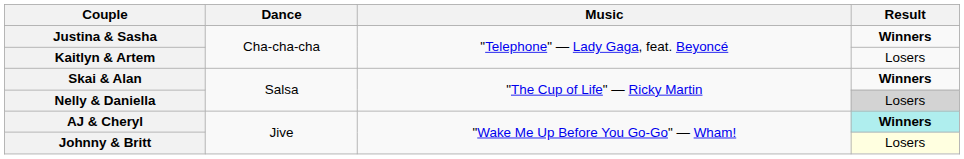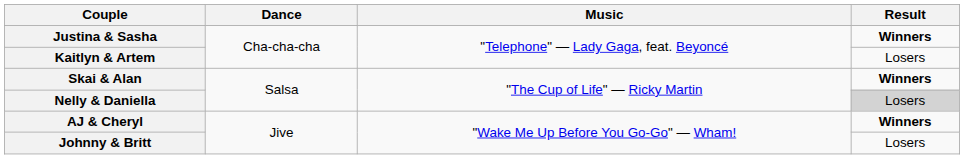(905, 121) paleturquoise background -> (905, 121) no background
(905, 143) lightyellow background -> (905, 143) no background
